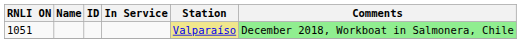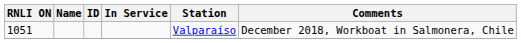(205, 30) khaki background -> (205, 30) no background
(378, 30) lightgreen background -> (378, 30) no background
